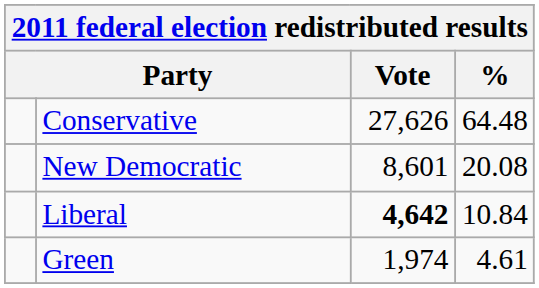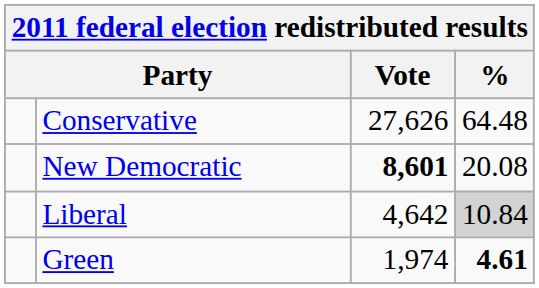(415, 167) normal -> (415, 167) bold
(415, 213) bold -> (415, 213) normal
(495, 213) no background -> (495, 213) lightgrey background
(502, 259) normal -> (502, 259) bold
